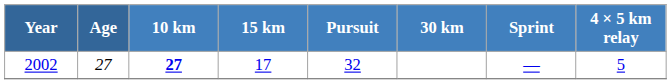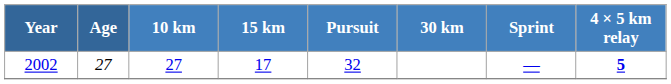(174, 65) bold -> (174, 65) normal
(621, 65) normal -> (621, 65) bold
